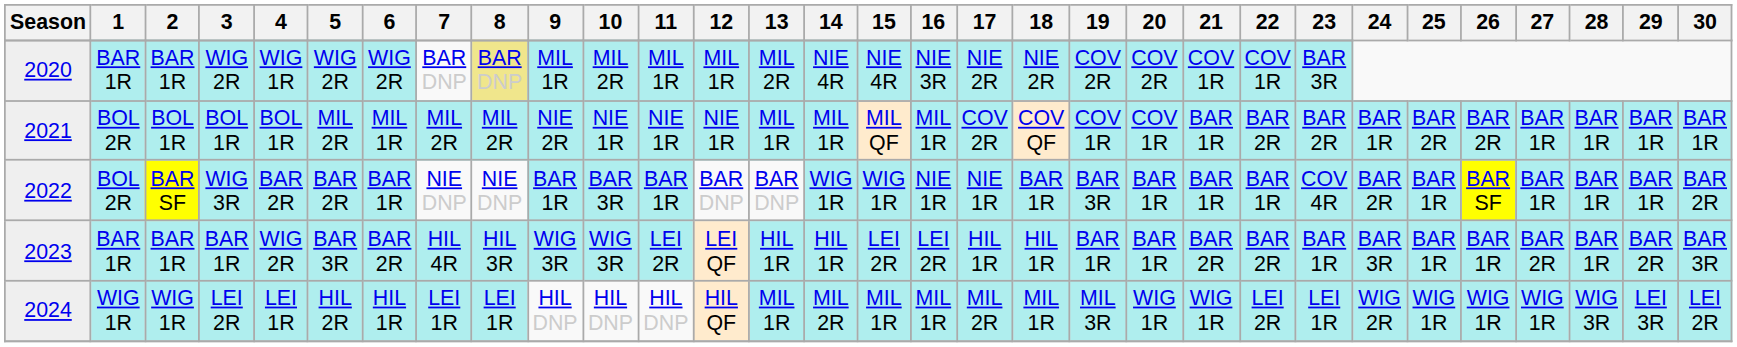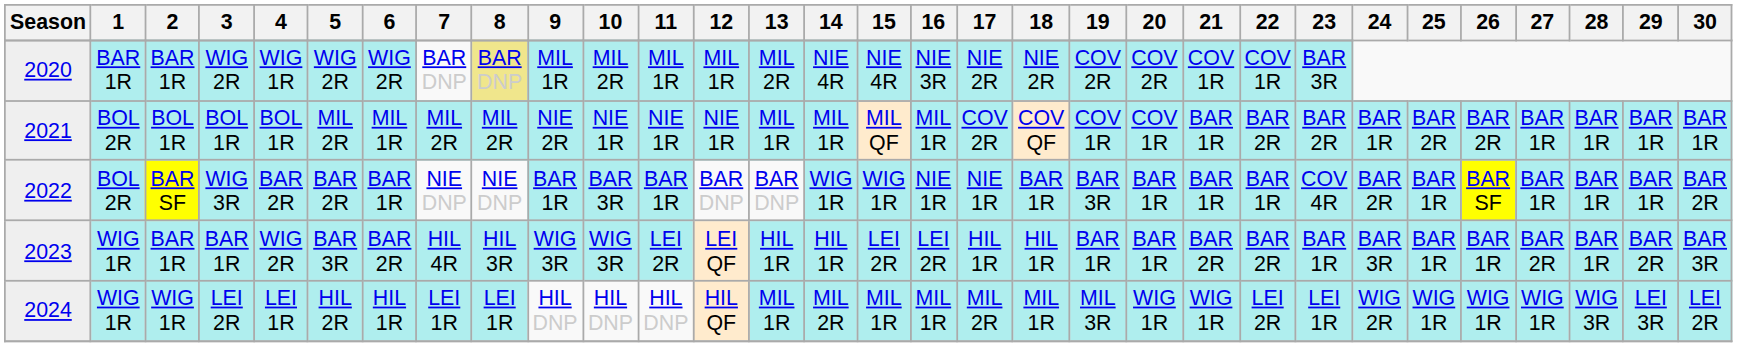(118, 251) BAR 1R -> (118, 251) WIG 1R
